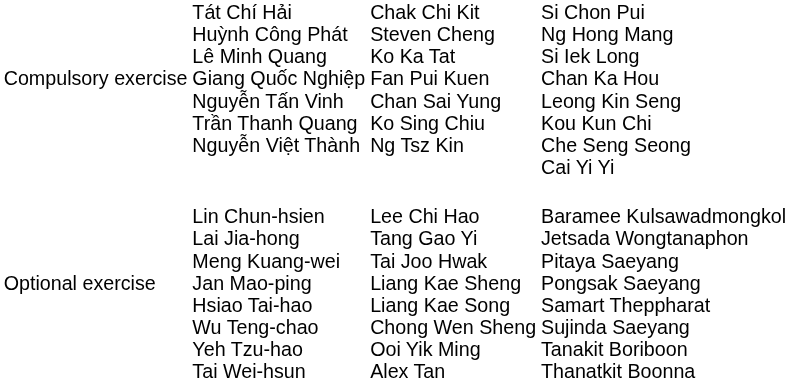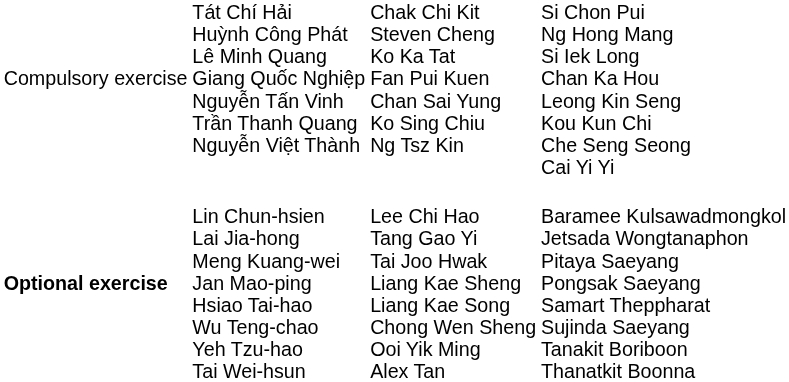(80, 283) normal -> (86, 283) bold
